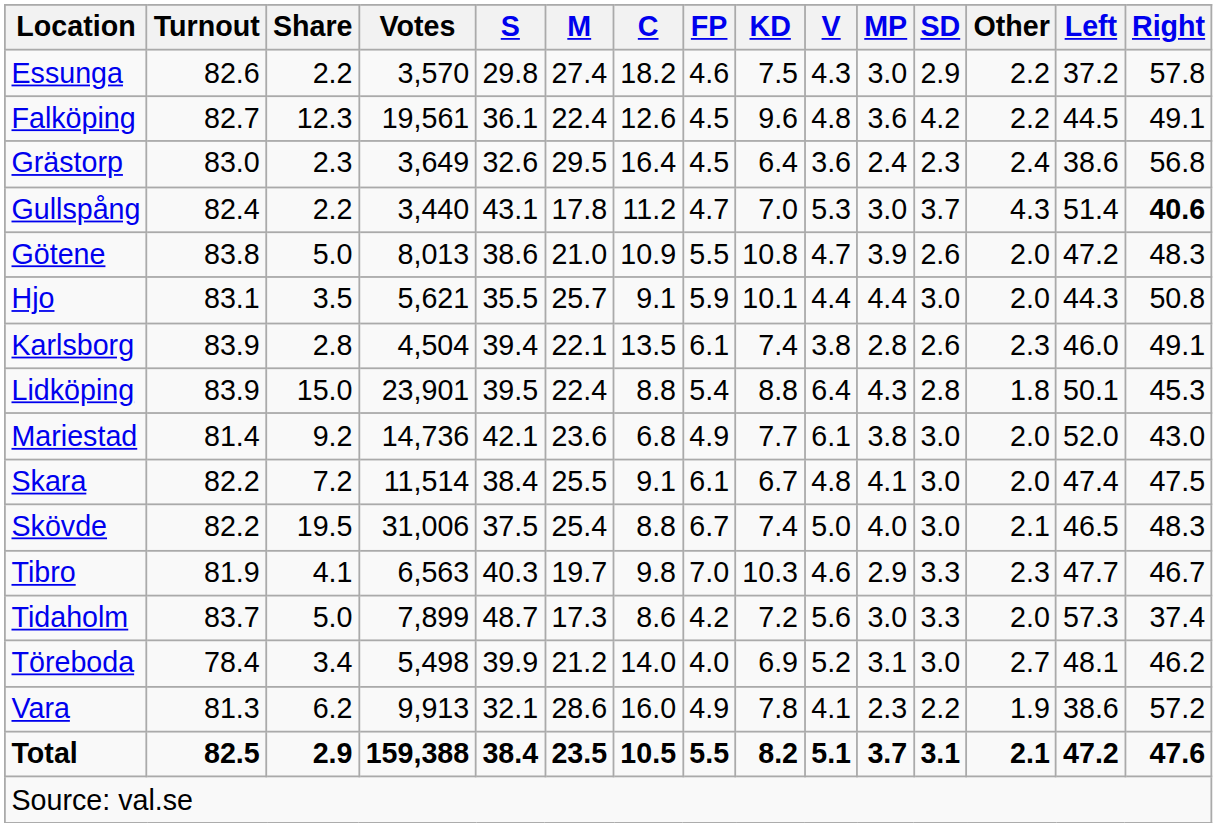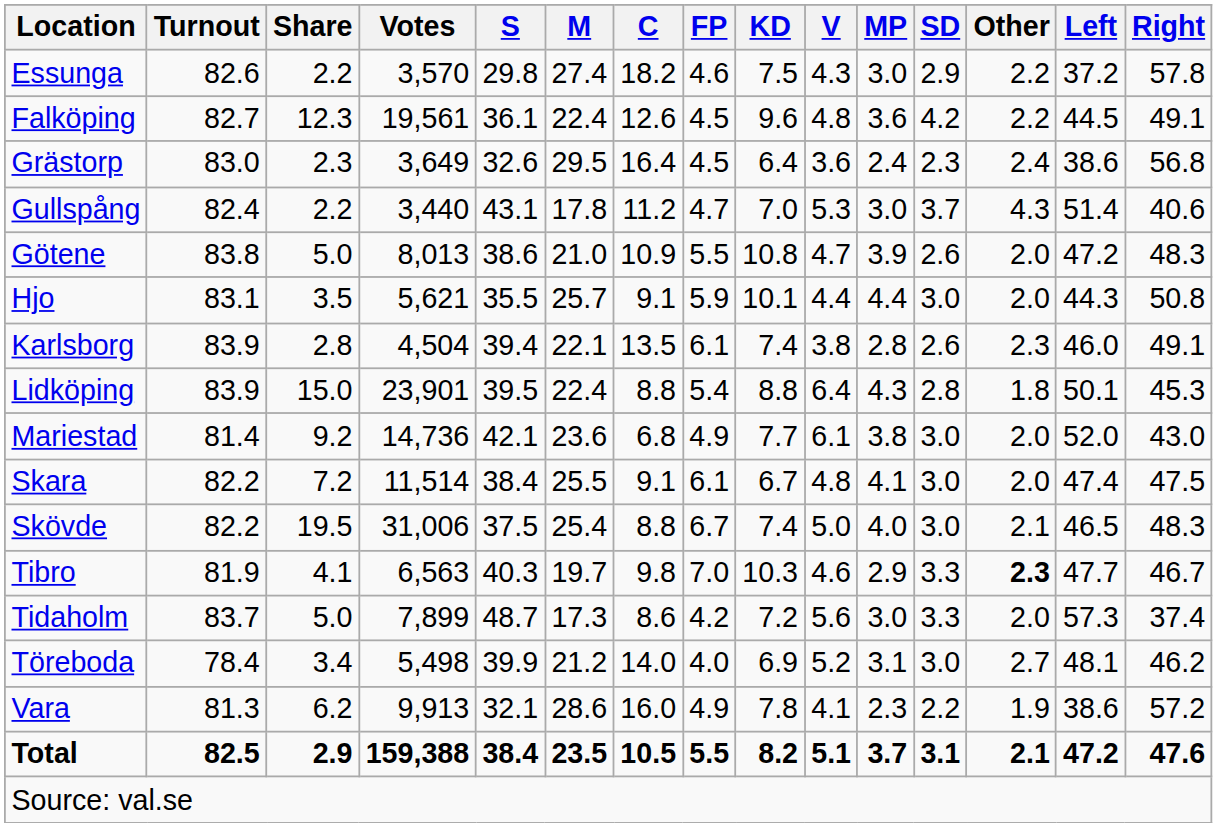(1177, 208) bold -> (1177, 208) normal
(1030, 572) normal -> (1030, 572) bold
